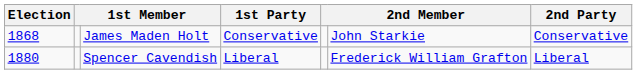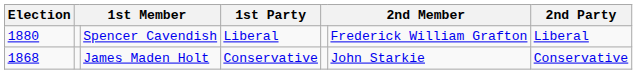rows swapped: (146, 37) <-> (150, 58)
